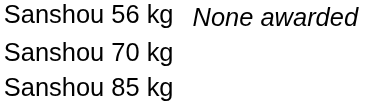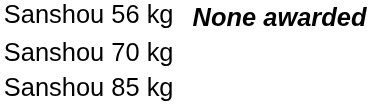(275, 18) normal -> (280, 18) bold
